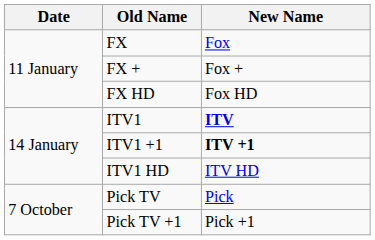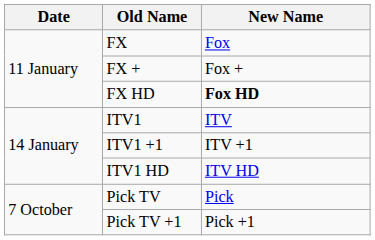(231, 94) normal -> (232, 94) bold
(219, 119) bold -> (218, 119) normal
(230, 145) bold -> (229, 145) normal
